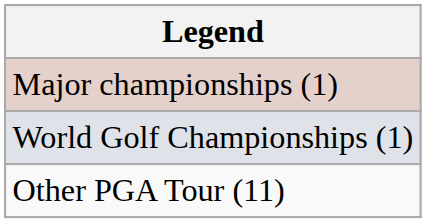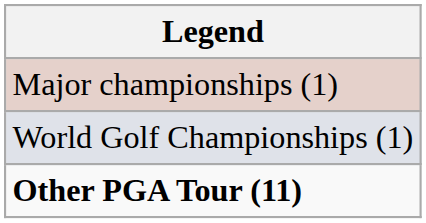(149, 190) normal -> (157, 190) bold
